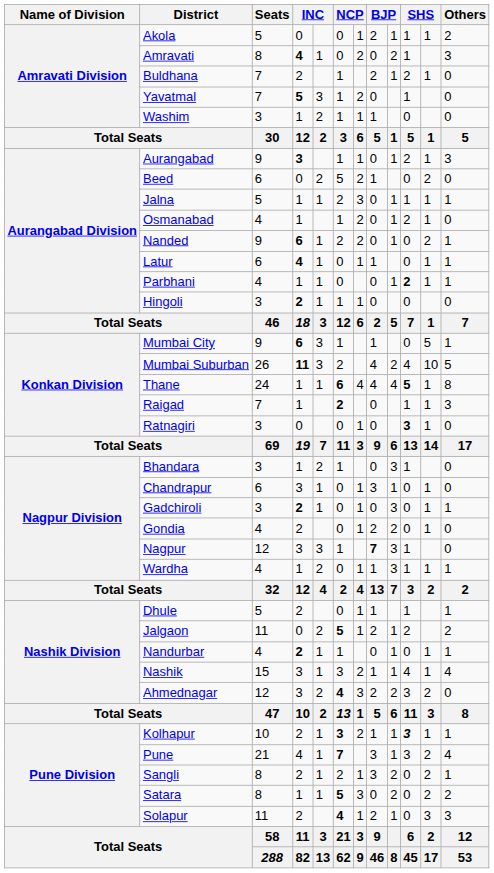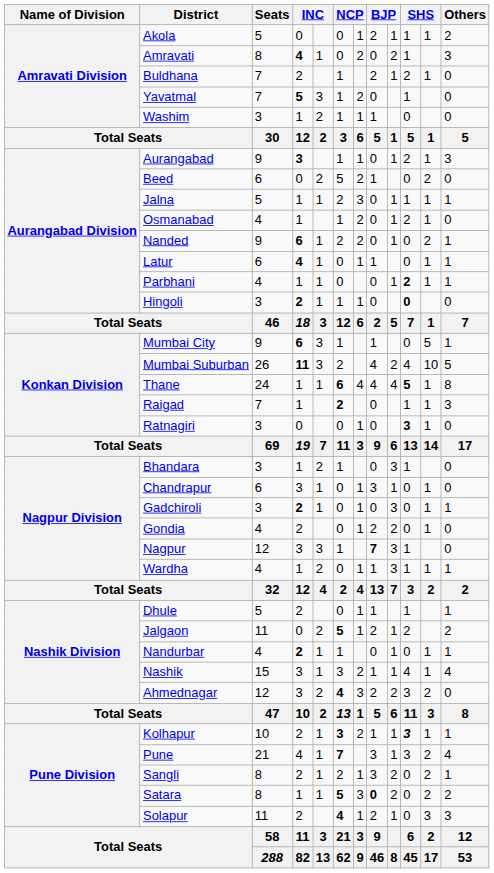(407, 302) normal -> (407, 302) bold
(373, 795) normal -> (373, 795) bold
